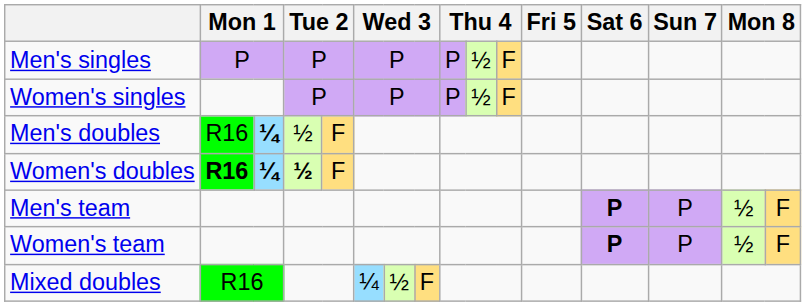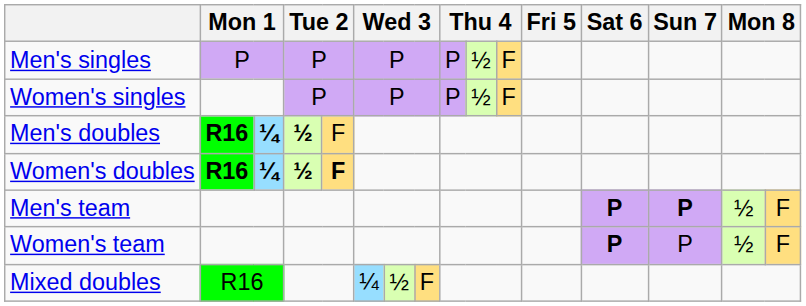(227, 134) normal -> (227, 134) bold
(303, 134) normal -> (303, 134) bold
(338, 171) normal -> (338, 171) bold
(685, 208) normal -> (685, 208) bold
